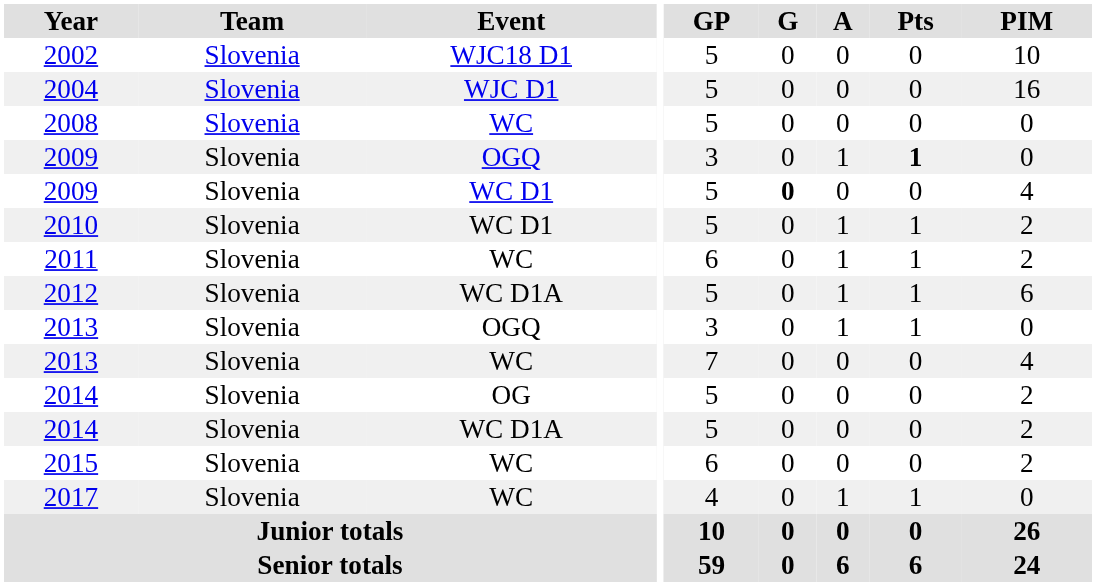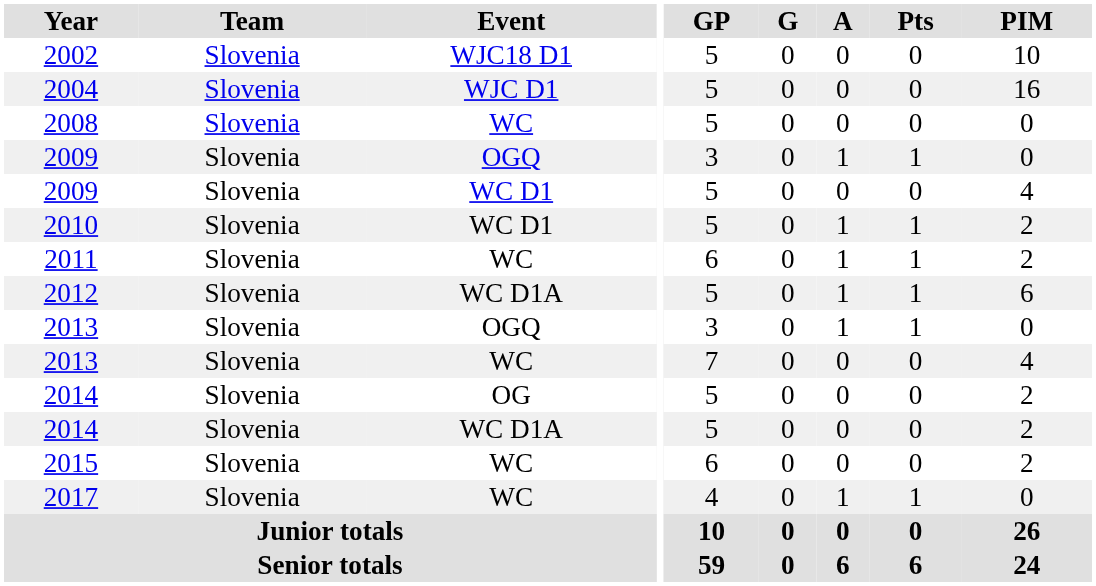(916, 156) bold -> (916, 156) normal
(788, 190) bold -> (788, 190) normal
